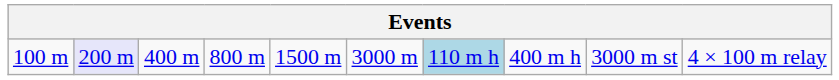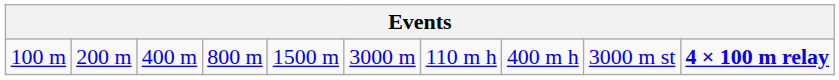(106, 56) lavender background -> (104, 56) no background
(464, 56) lightblue background -> (461, 56) no background
(757, 56) normal -> (757, 56) bold
